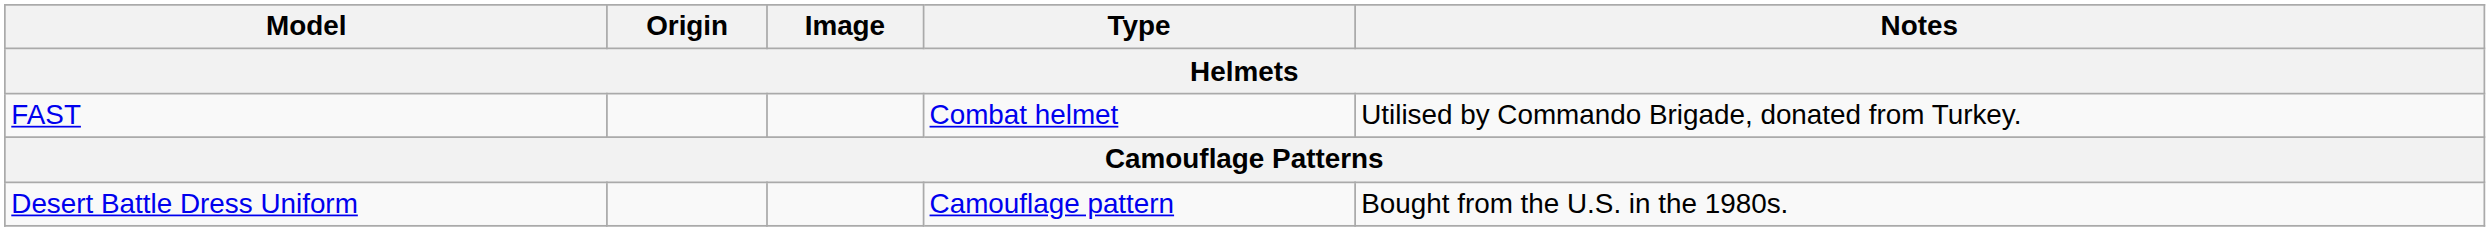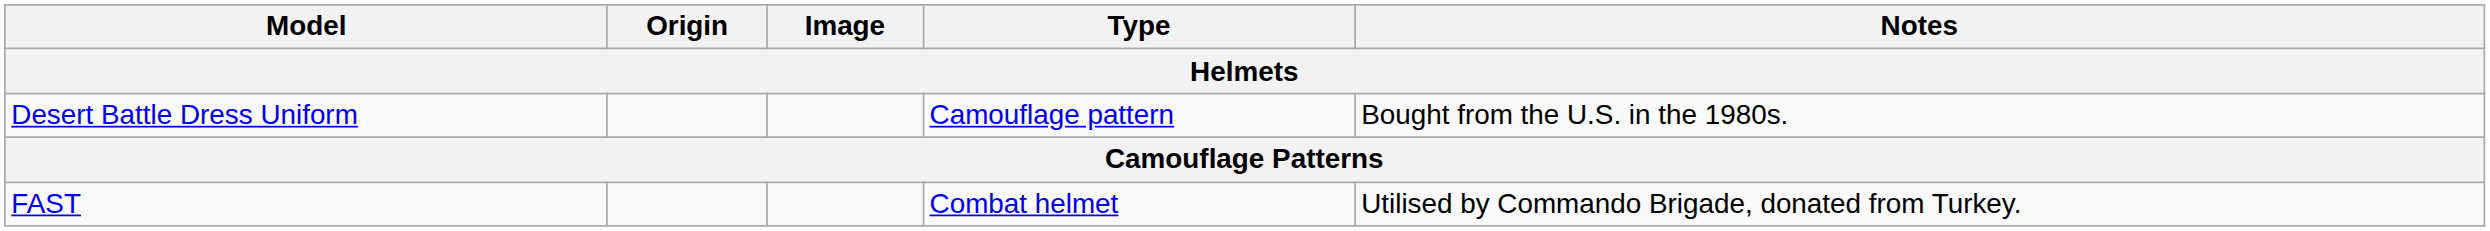rows swapped: (46, 114) <-> (185, 203)
